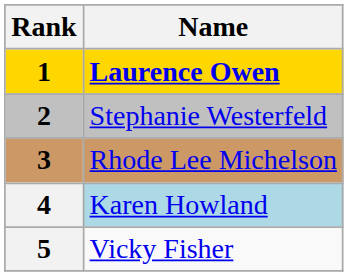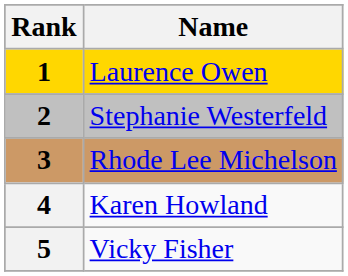(185, 71) bold -> (179, 71) normal
(179, 204) lightblue background -> (179, 204) no background
